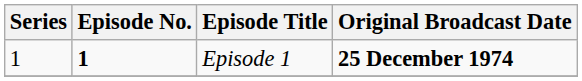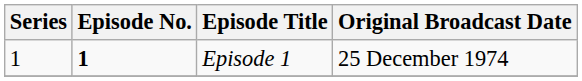(426, 57) bold -> (423, 57) normal
